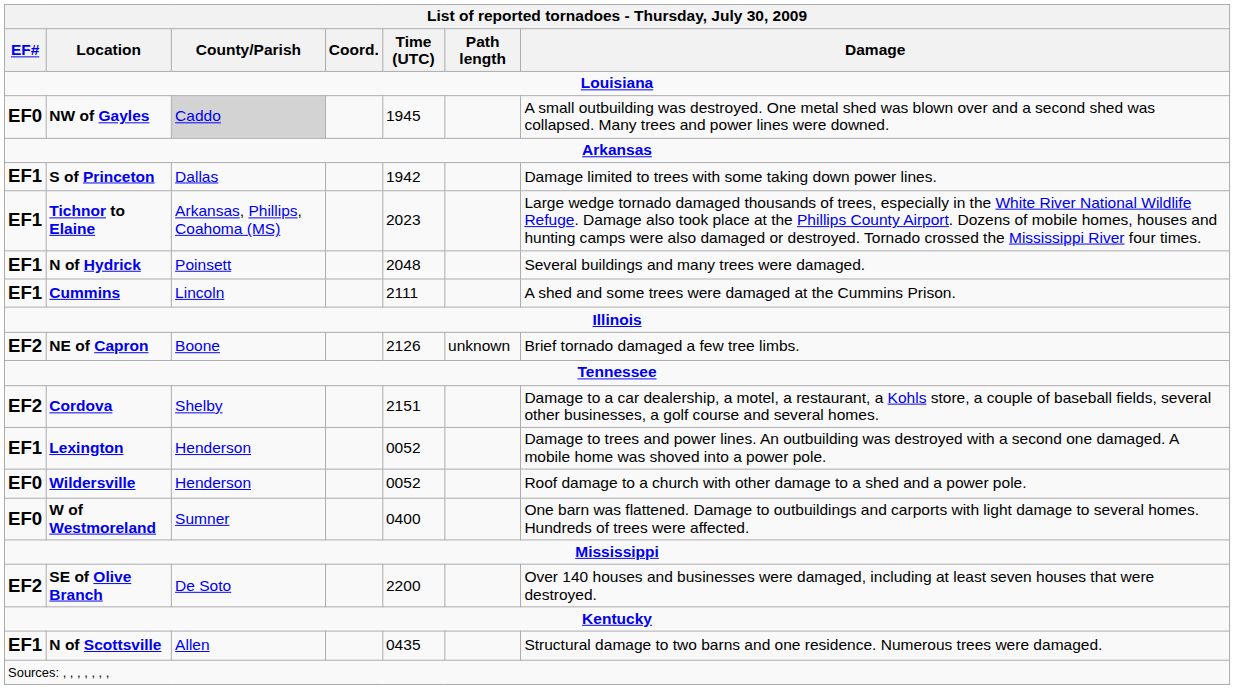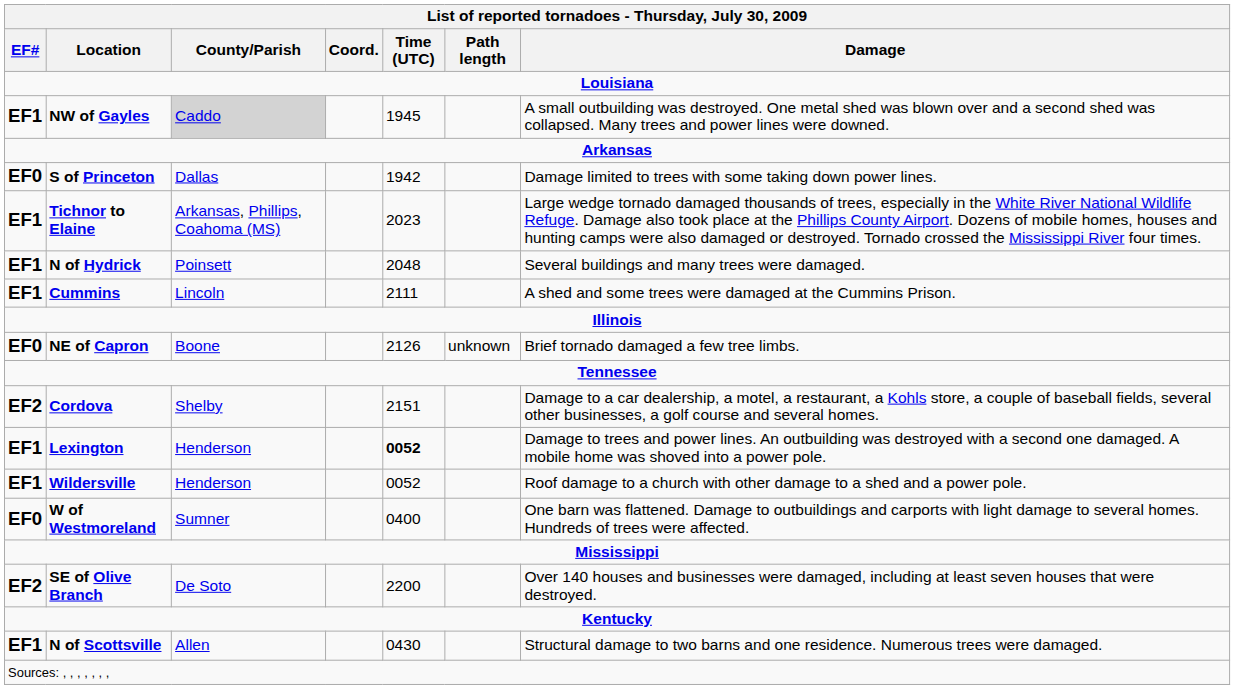(25, 116) EF0 -> (25, 116) EF1
(25, 176) EF1 -> (25, 176) EF0
(25, 346) EF2 -> (25, 346) EF0
(403, 448) normal -> (403, 448) bold
(25, 483) EF0 -> (25, 483) EF1
(403, 645) 0435 -> (403, 645) 0430
